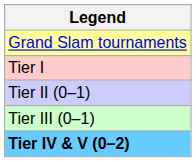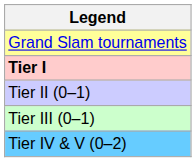(26, 68) normal -> (27, 68) bold
(69, 144) bold -> (67, 144) normal
